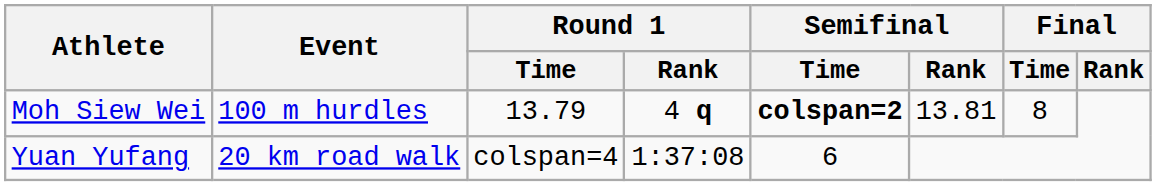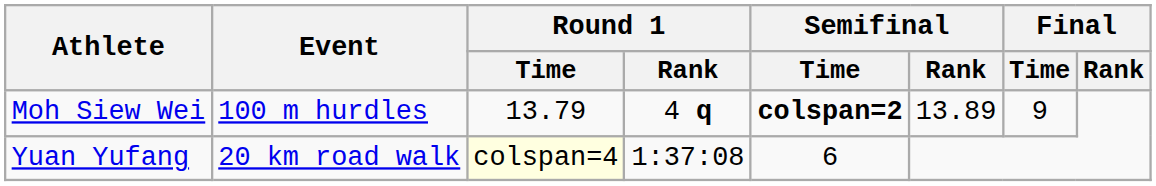(956, 113) 13.81 -> (956, 113) 13.89
(1040, 113) 8 -> (1040, 113) 9
(546, 158) no background -> (546, 158) lightyellow background
